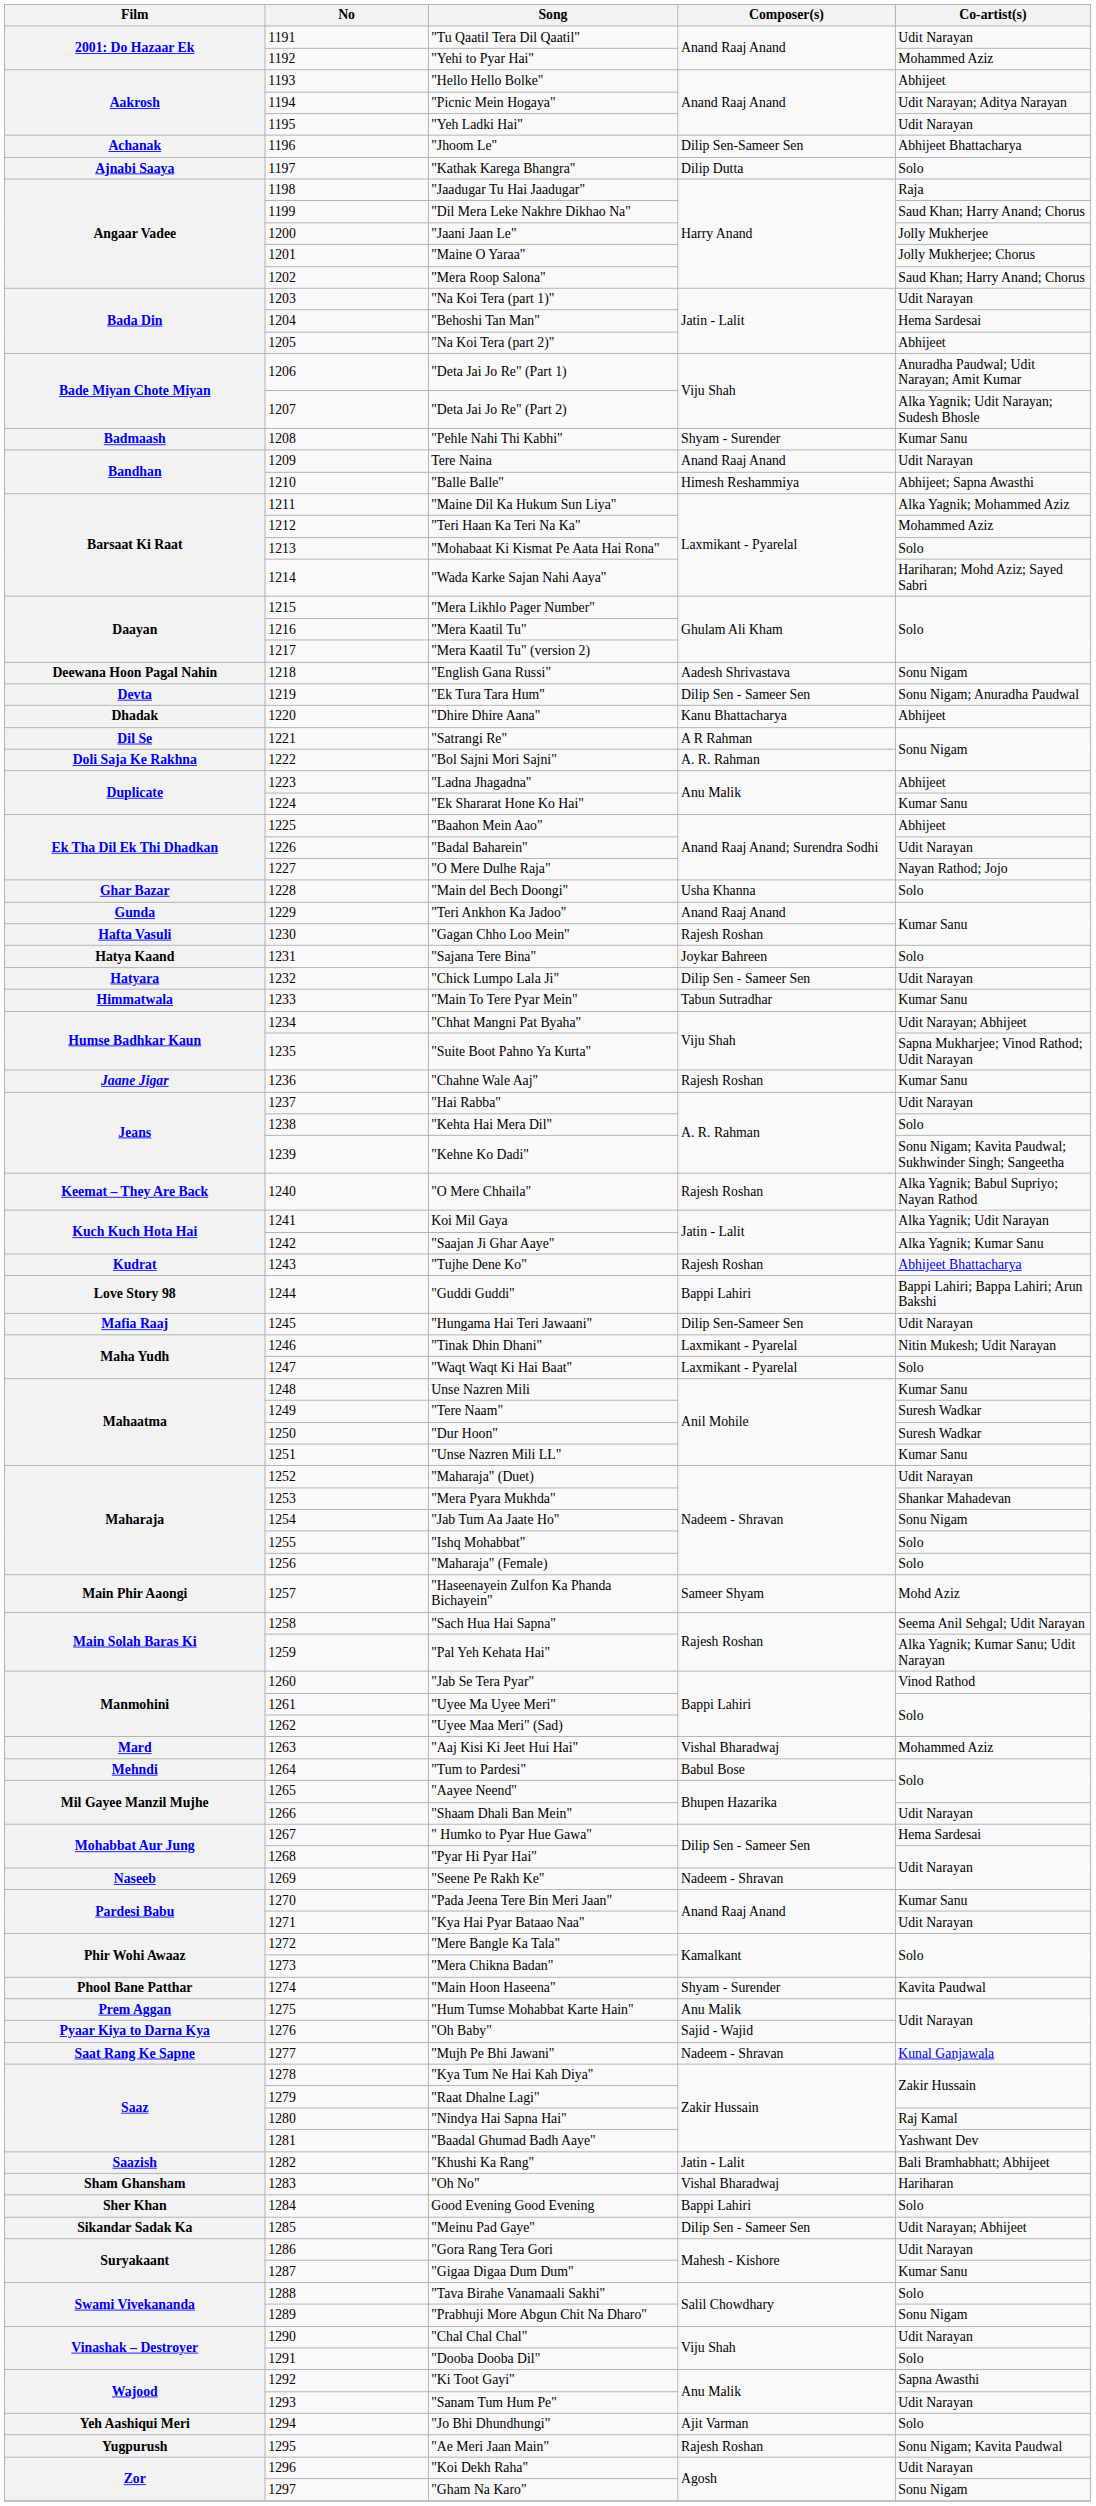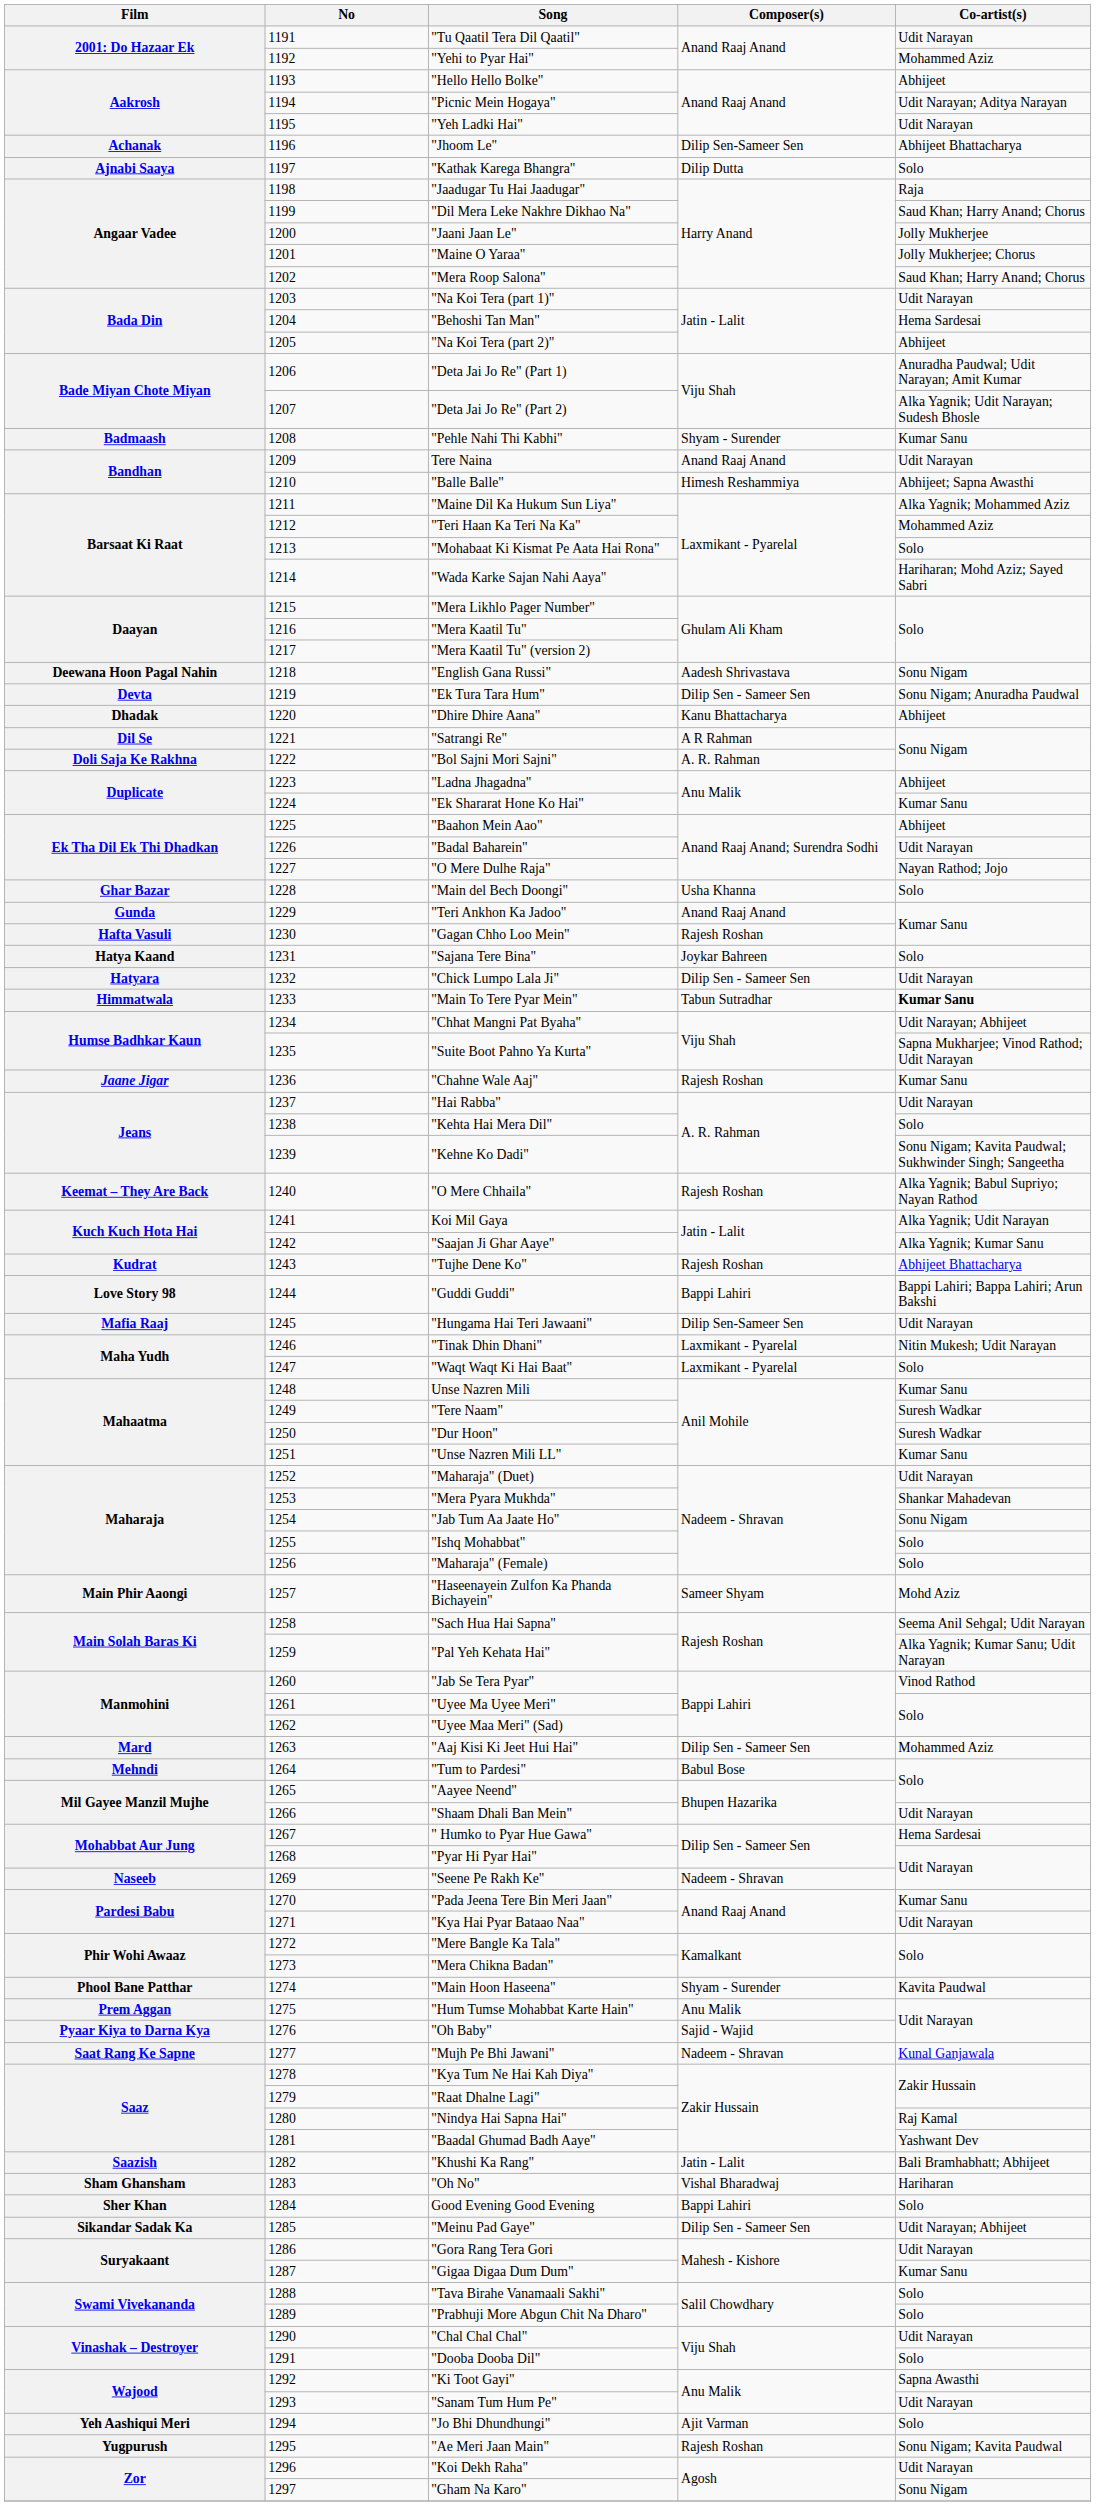(933, 1000) normal -> (936, 1000) bold
(730, 1747) Vishal Bharadwaj -> (746, 1747) Dilip Sen - Sameer Sen
(933, 2315) Sonu Nigam -> (911, 2315) Solo
